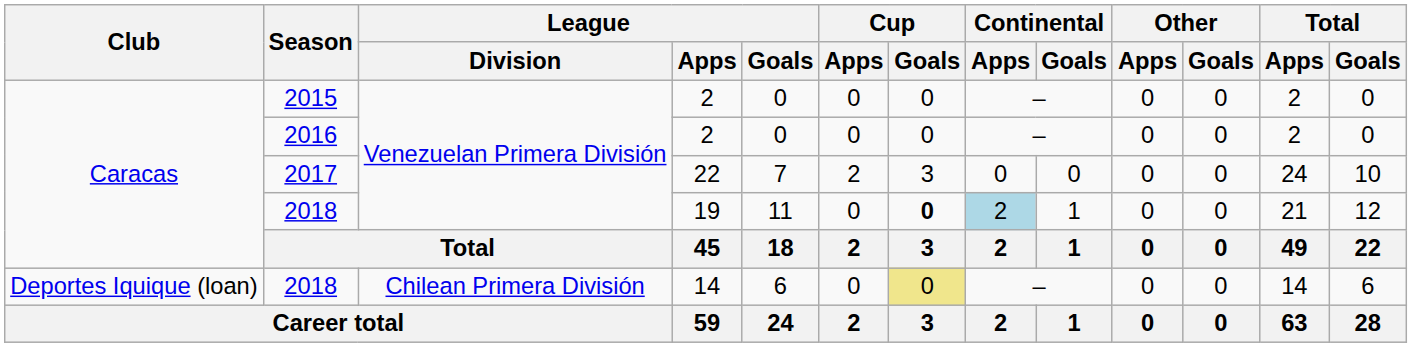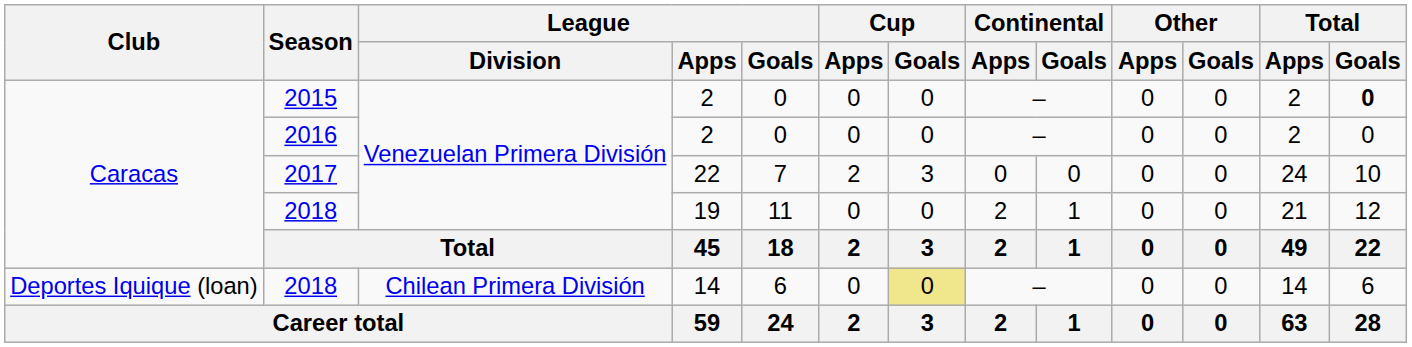(1368, 98) normal -> (1368, 98) bold
(927, 211) bold -> (927, 211) normal
(1001, 211) lightblue background -> (1001, 211) no background
